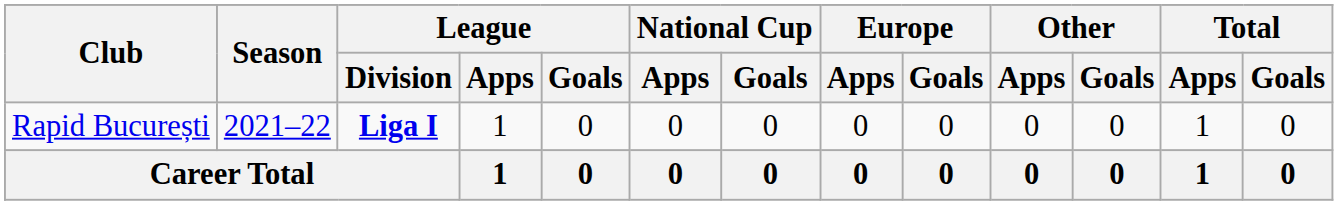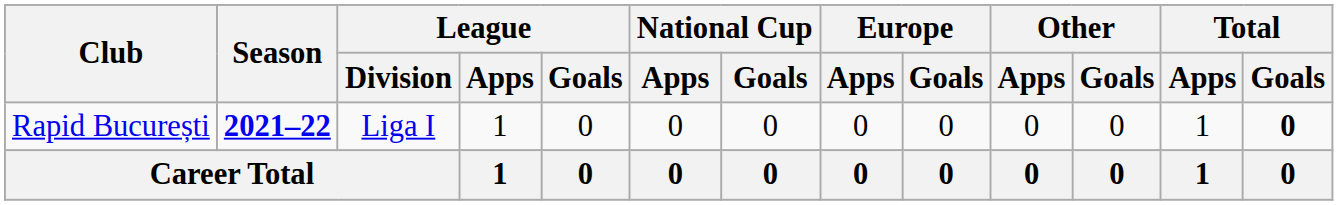(277, 125) normal -> (277, 125) bold
(398, 125) bold -> (398, 125) normal
(1288, 125) normal -> (1288, 125) bold
